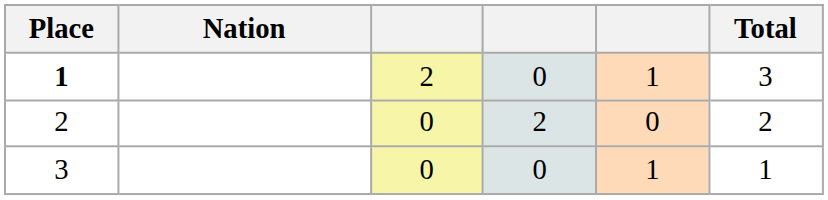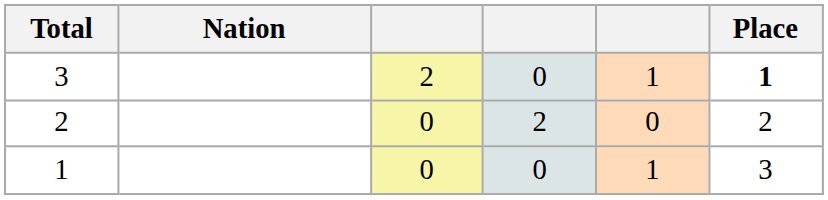columns swapped: (61, 28) <-> (765, 28)
